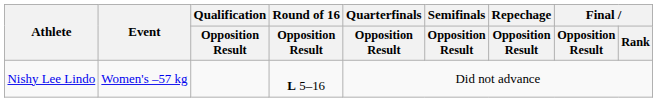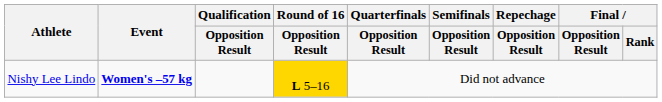(144, 79) normal -> (147, 79) bold
(306, 86) no background -> (311, 86) gold background
